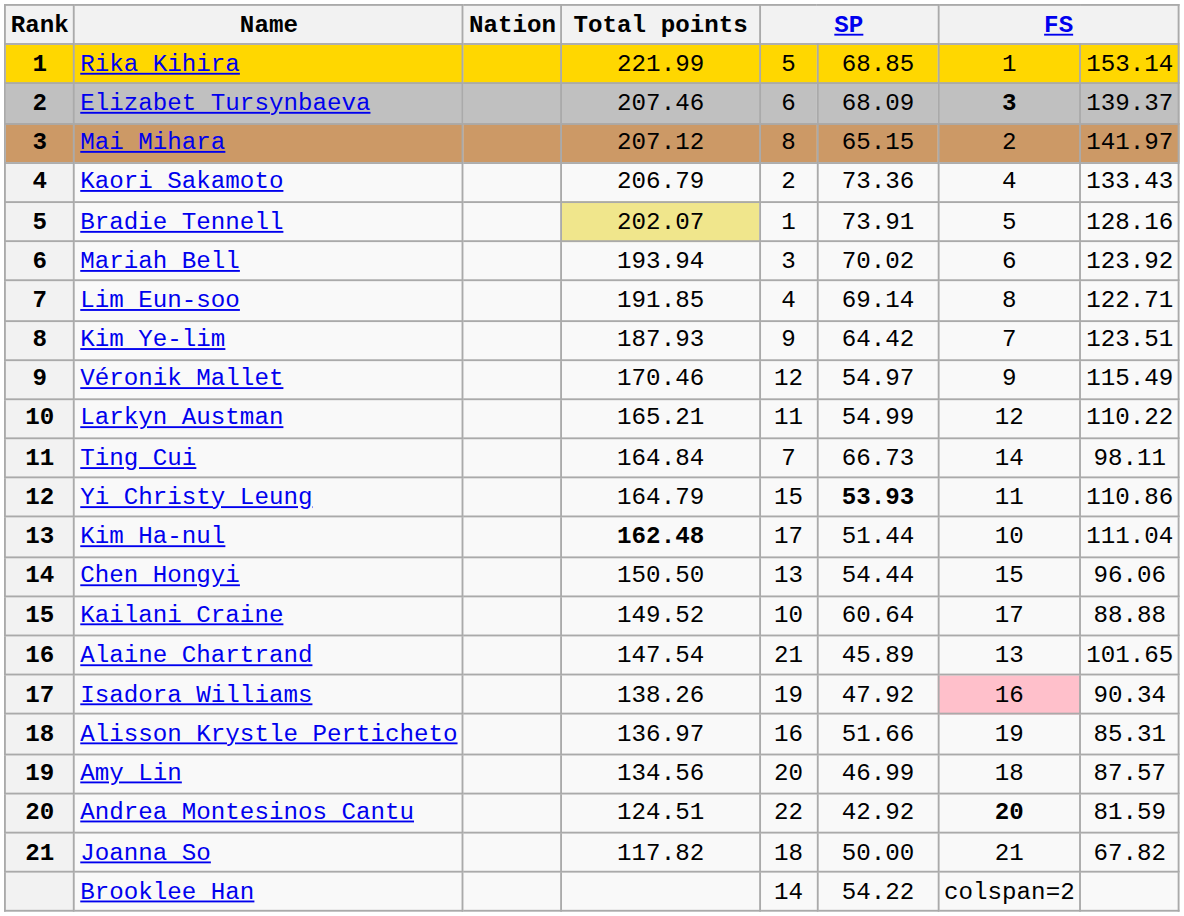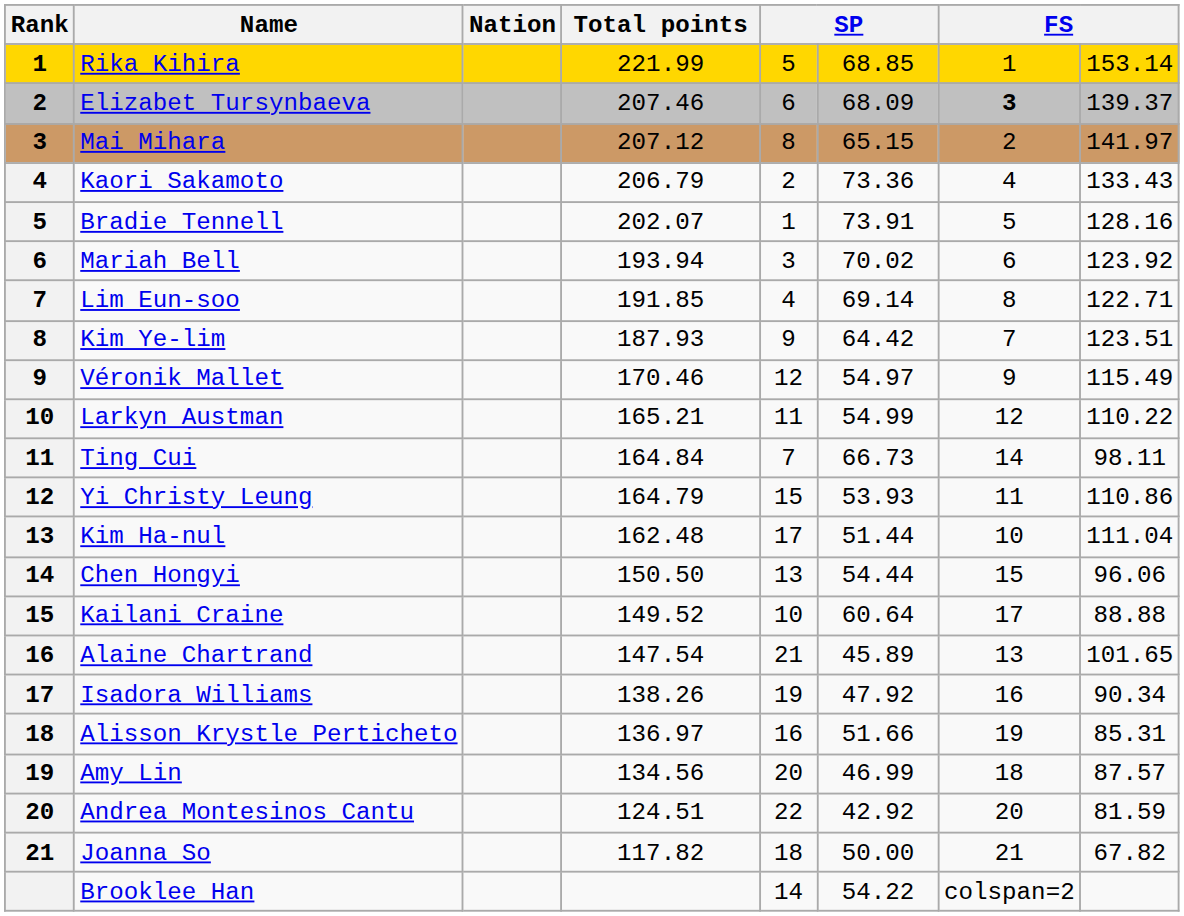(661, 222) khaki background -> (661, 222) no background
(878, 498) bold -> (878, 498) normal
(661, 537) bold -> (661, 537) normal
(1009, 695) pink background -> (1009, 695) no background
(1009, 813) bold -> (1009, 813) normal
